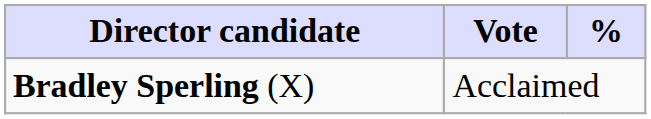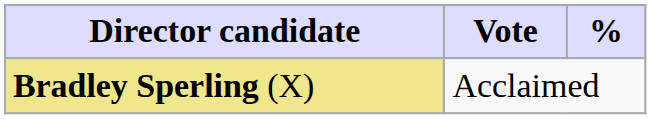(164, 85) no background -> (164, 85) khaki background
